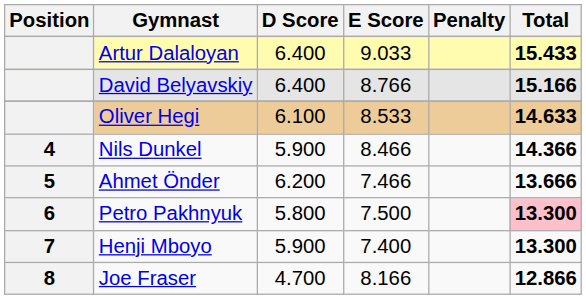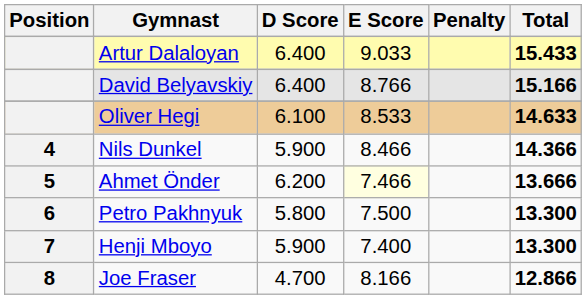(386, 181) no background -> (386, 181) lightyellow background
(546, 213) pink background -> (546, 213) no background
